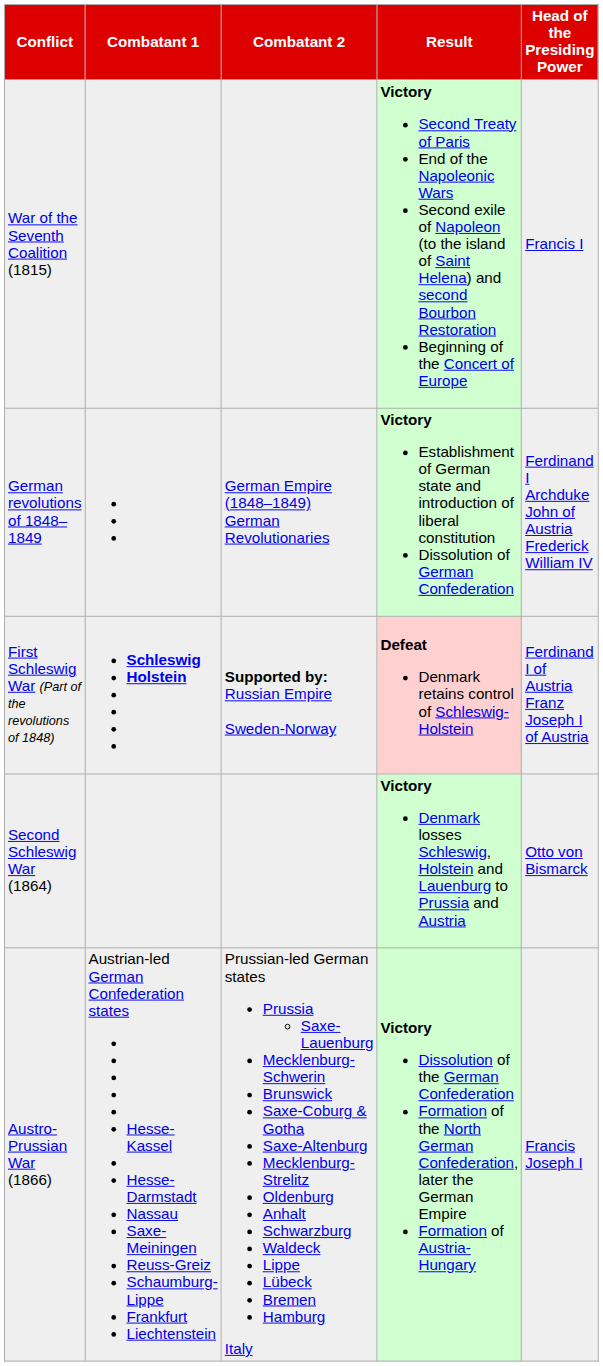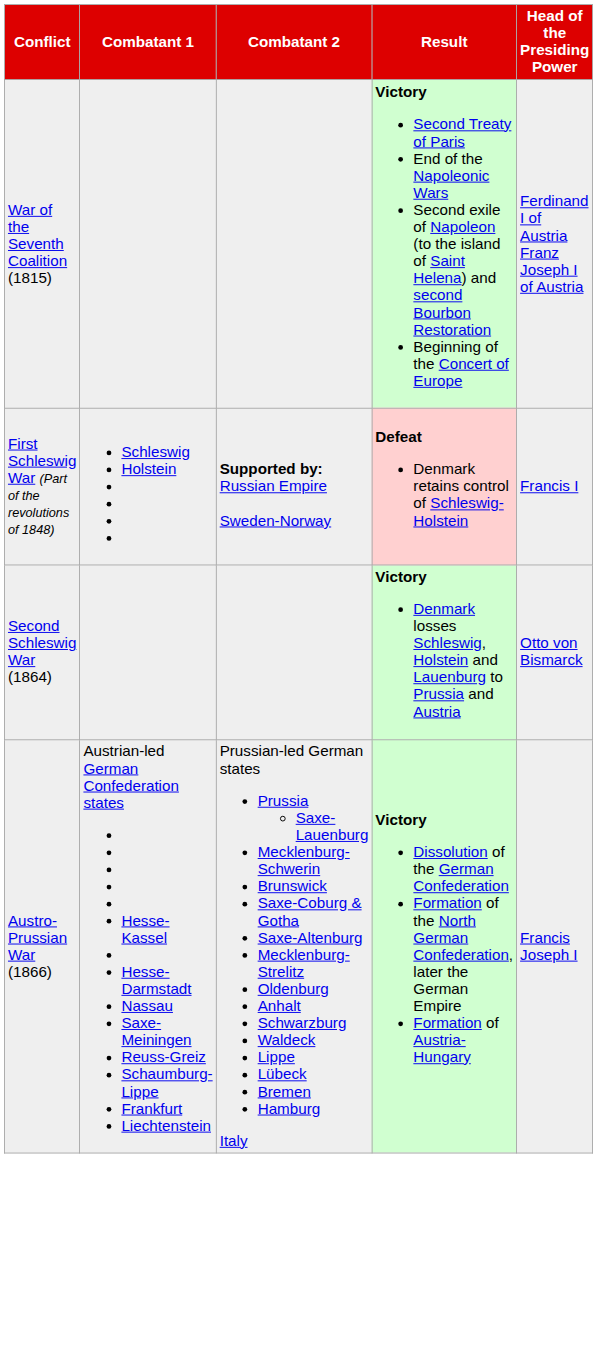(554, 243) Francis I -> (554, 243) Ferdinand I of Austria Franz Joseph I of Austria
- row: (45, 512)
(153, 703) bold -> (148, 495) normal
(559, 694) Ferdinand I of Austria Franz Joseph I of Austria -> (549, 486) Francis I
